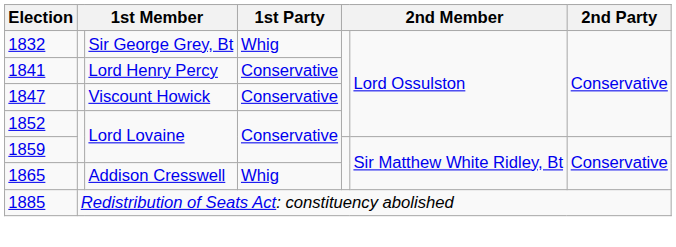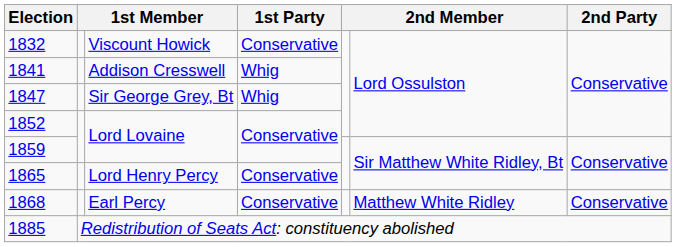(161, 44) Sir George Grey, Bt -> (149, 44) Viscount Howick
(260, 44) Whig -> (290, 44) Conservative
(153, 70) Lord Henry Percy -> (157, 70) Addison Cresswell
(290, 70) Conservative -> (260, 70) Whig
(149, 96) Viscount Howick -> (161, 96) Sir George Grey, Bt
(290, 96) Conservative -> (260, 96) Whig
(157, 176) Addison Cresswell -> (153, 176) Lord Henry Percy
(260, 176) Whig -> (290, 176) Conservative
+ row: (27, 202)
